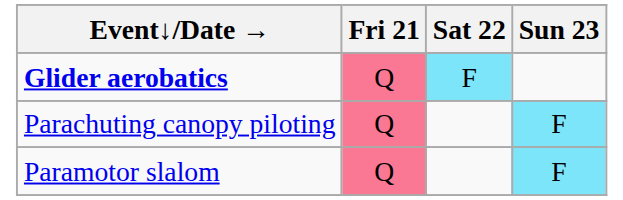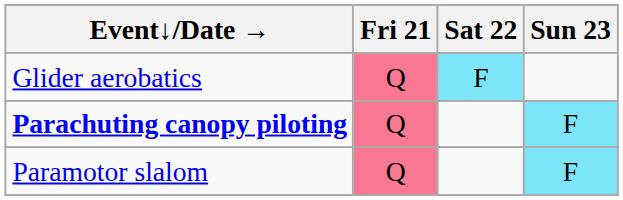(126, 76) bold -> (107, 76) normal
(180, 124) normal -> (180, 124) bold
